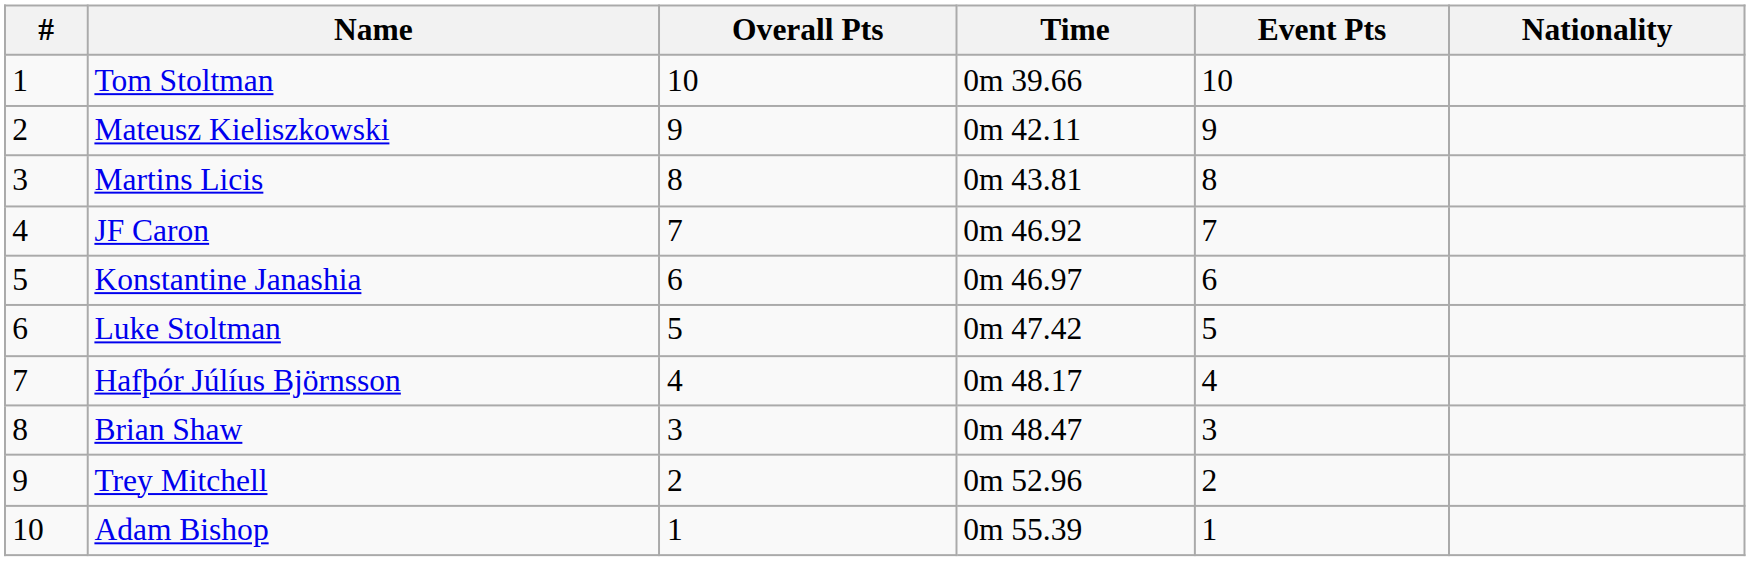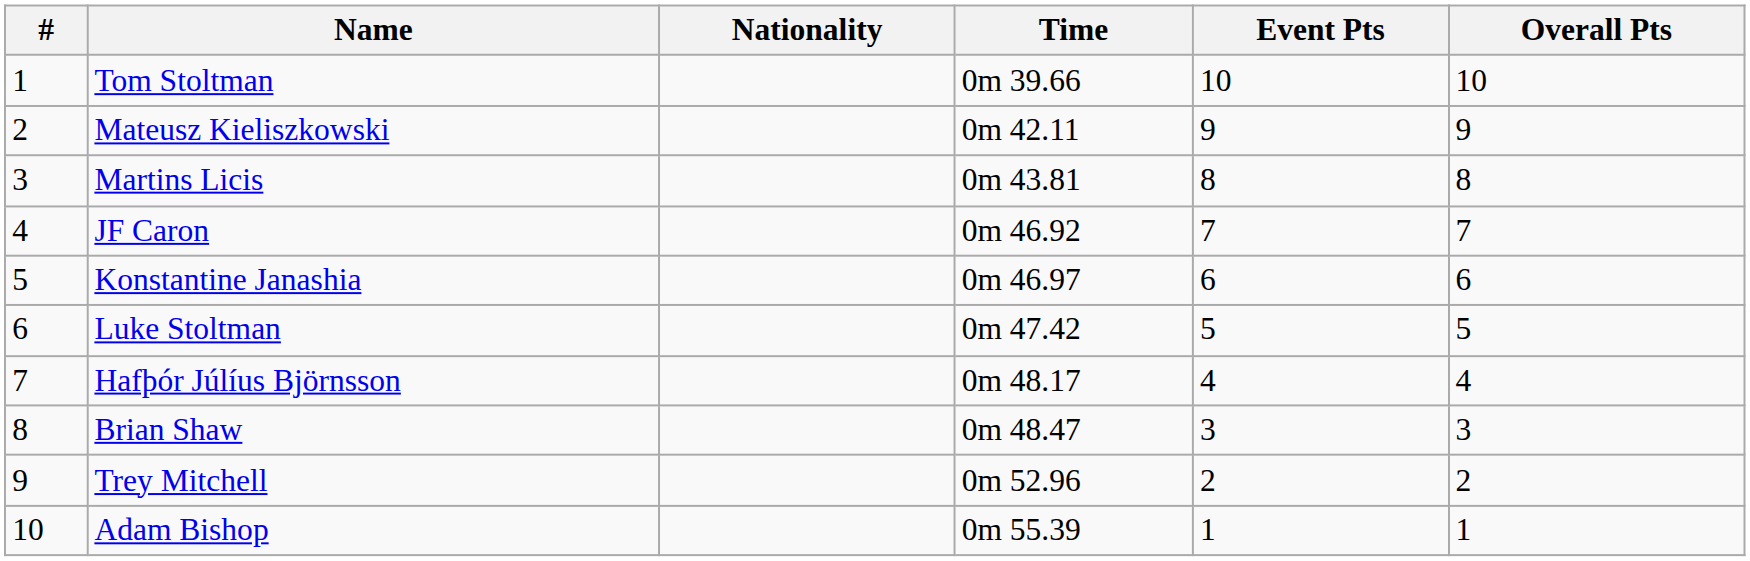columns swapped: (1597, 30) <-> (808, 30)
